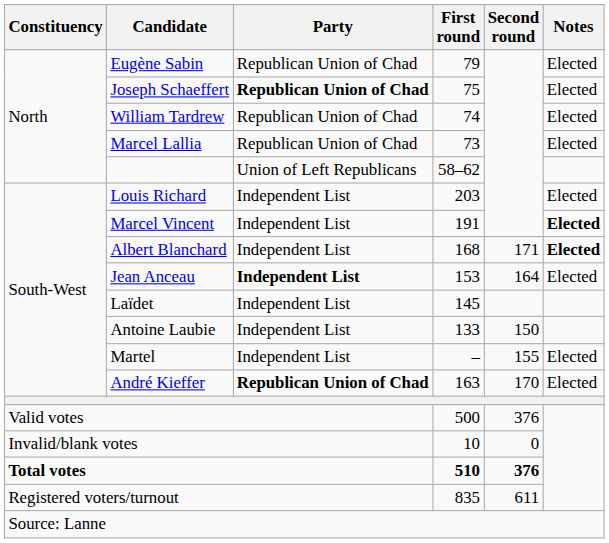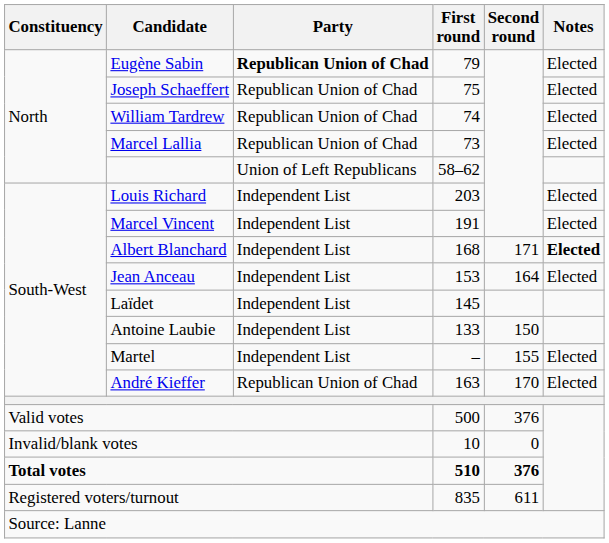(327, 63) normal -> (333, 63) bold
(333, 90) bold -> (327, 90) normal
(573, 223) bold -> (572, 223) normal
(298, 276) bold -> (293, 276) normal
(333, 383) bold -> (327, 383) normal
